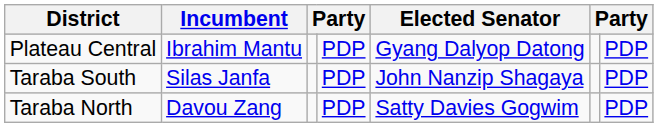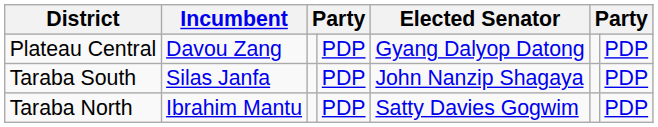(234, 48) Ibrahim Mantu -> (224, 48) Davou Zang
(224, 107) Davou Zang -> (234, 107) Ibrahim Mantu
